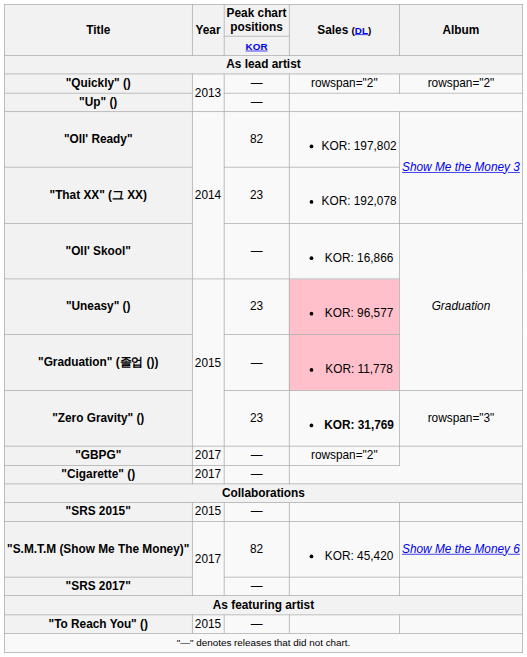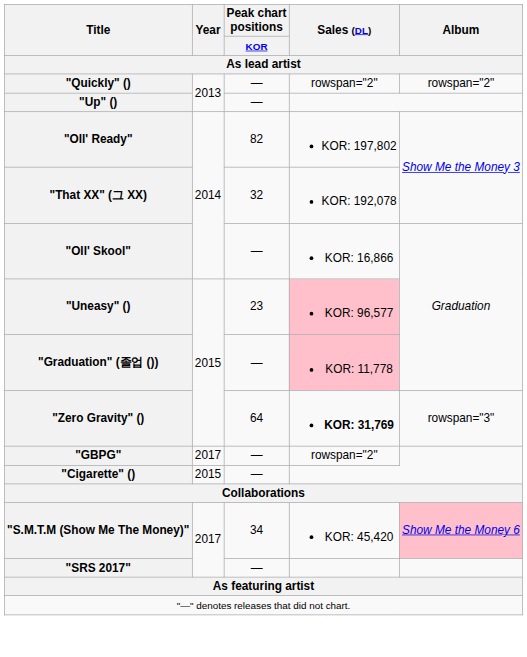(257, 195) 23 -> (257, 195) 32
(257, 418) 23 -> (257, 418) 64
(208, 474) 2017 -> (208, 474) 2015
- row: (98, 512)
(257, 549) 82 -> (257, 530) 34
(461, 549) no background -> (461, 530) pink background
- row: (98, 624)
